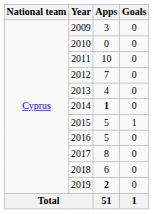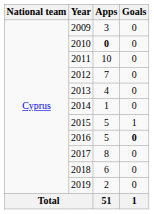(106, 43) normal -> (106, 43) bold
(106, 106) bold -> (106, 106) normal
(134, 138) normal -> (134, 138) bold
(106, 185) bold -> (106, 185) normal
